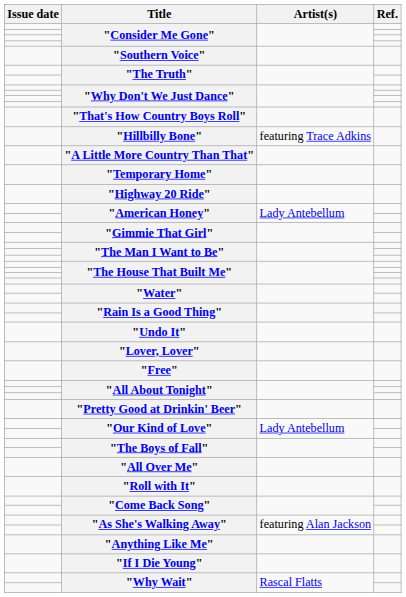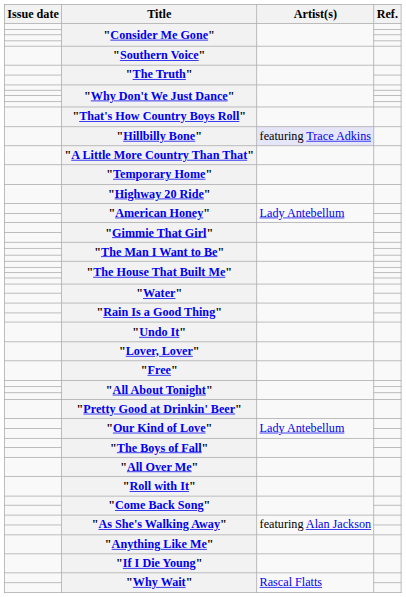(315, 136) no background -> (315, 136) lavender background
